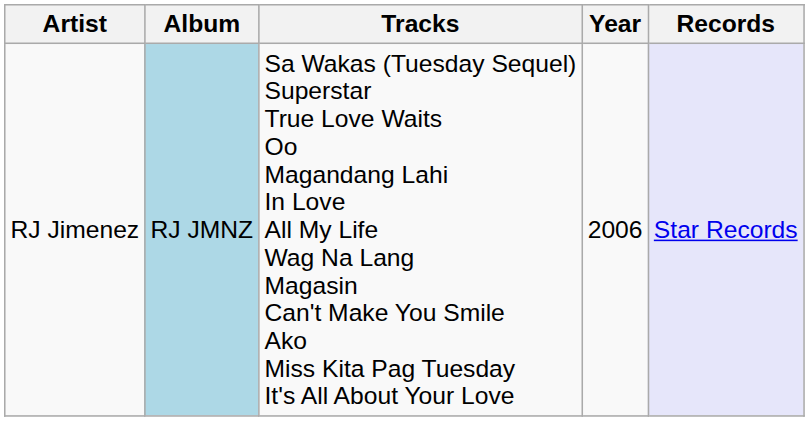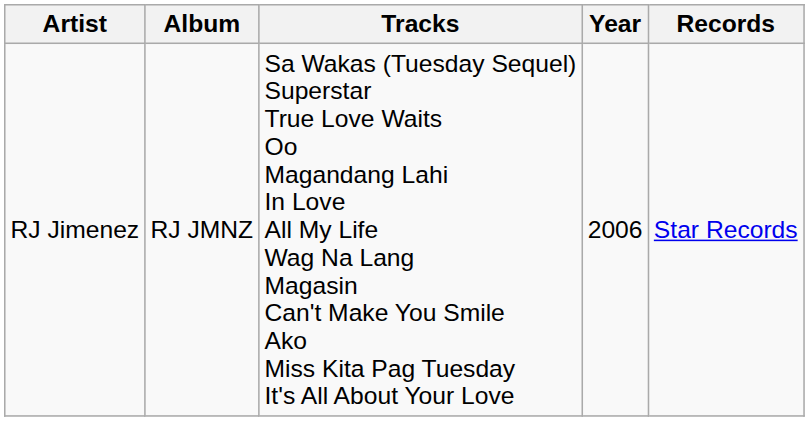(202, 229) lightblue background -> (202, 229) no background
(726, 229) lavender background -> (726, 229) no background
